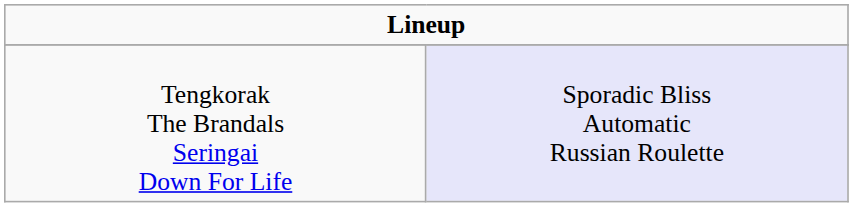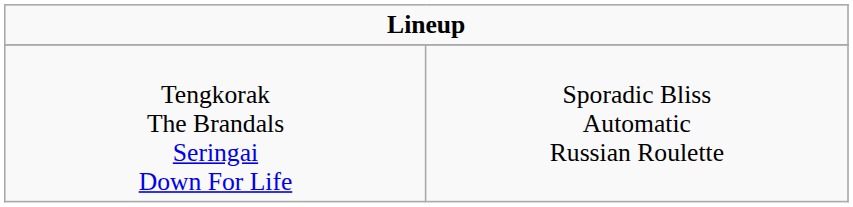(637, 123) lavender background -> (637, 123) no background
